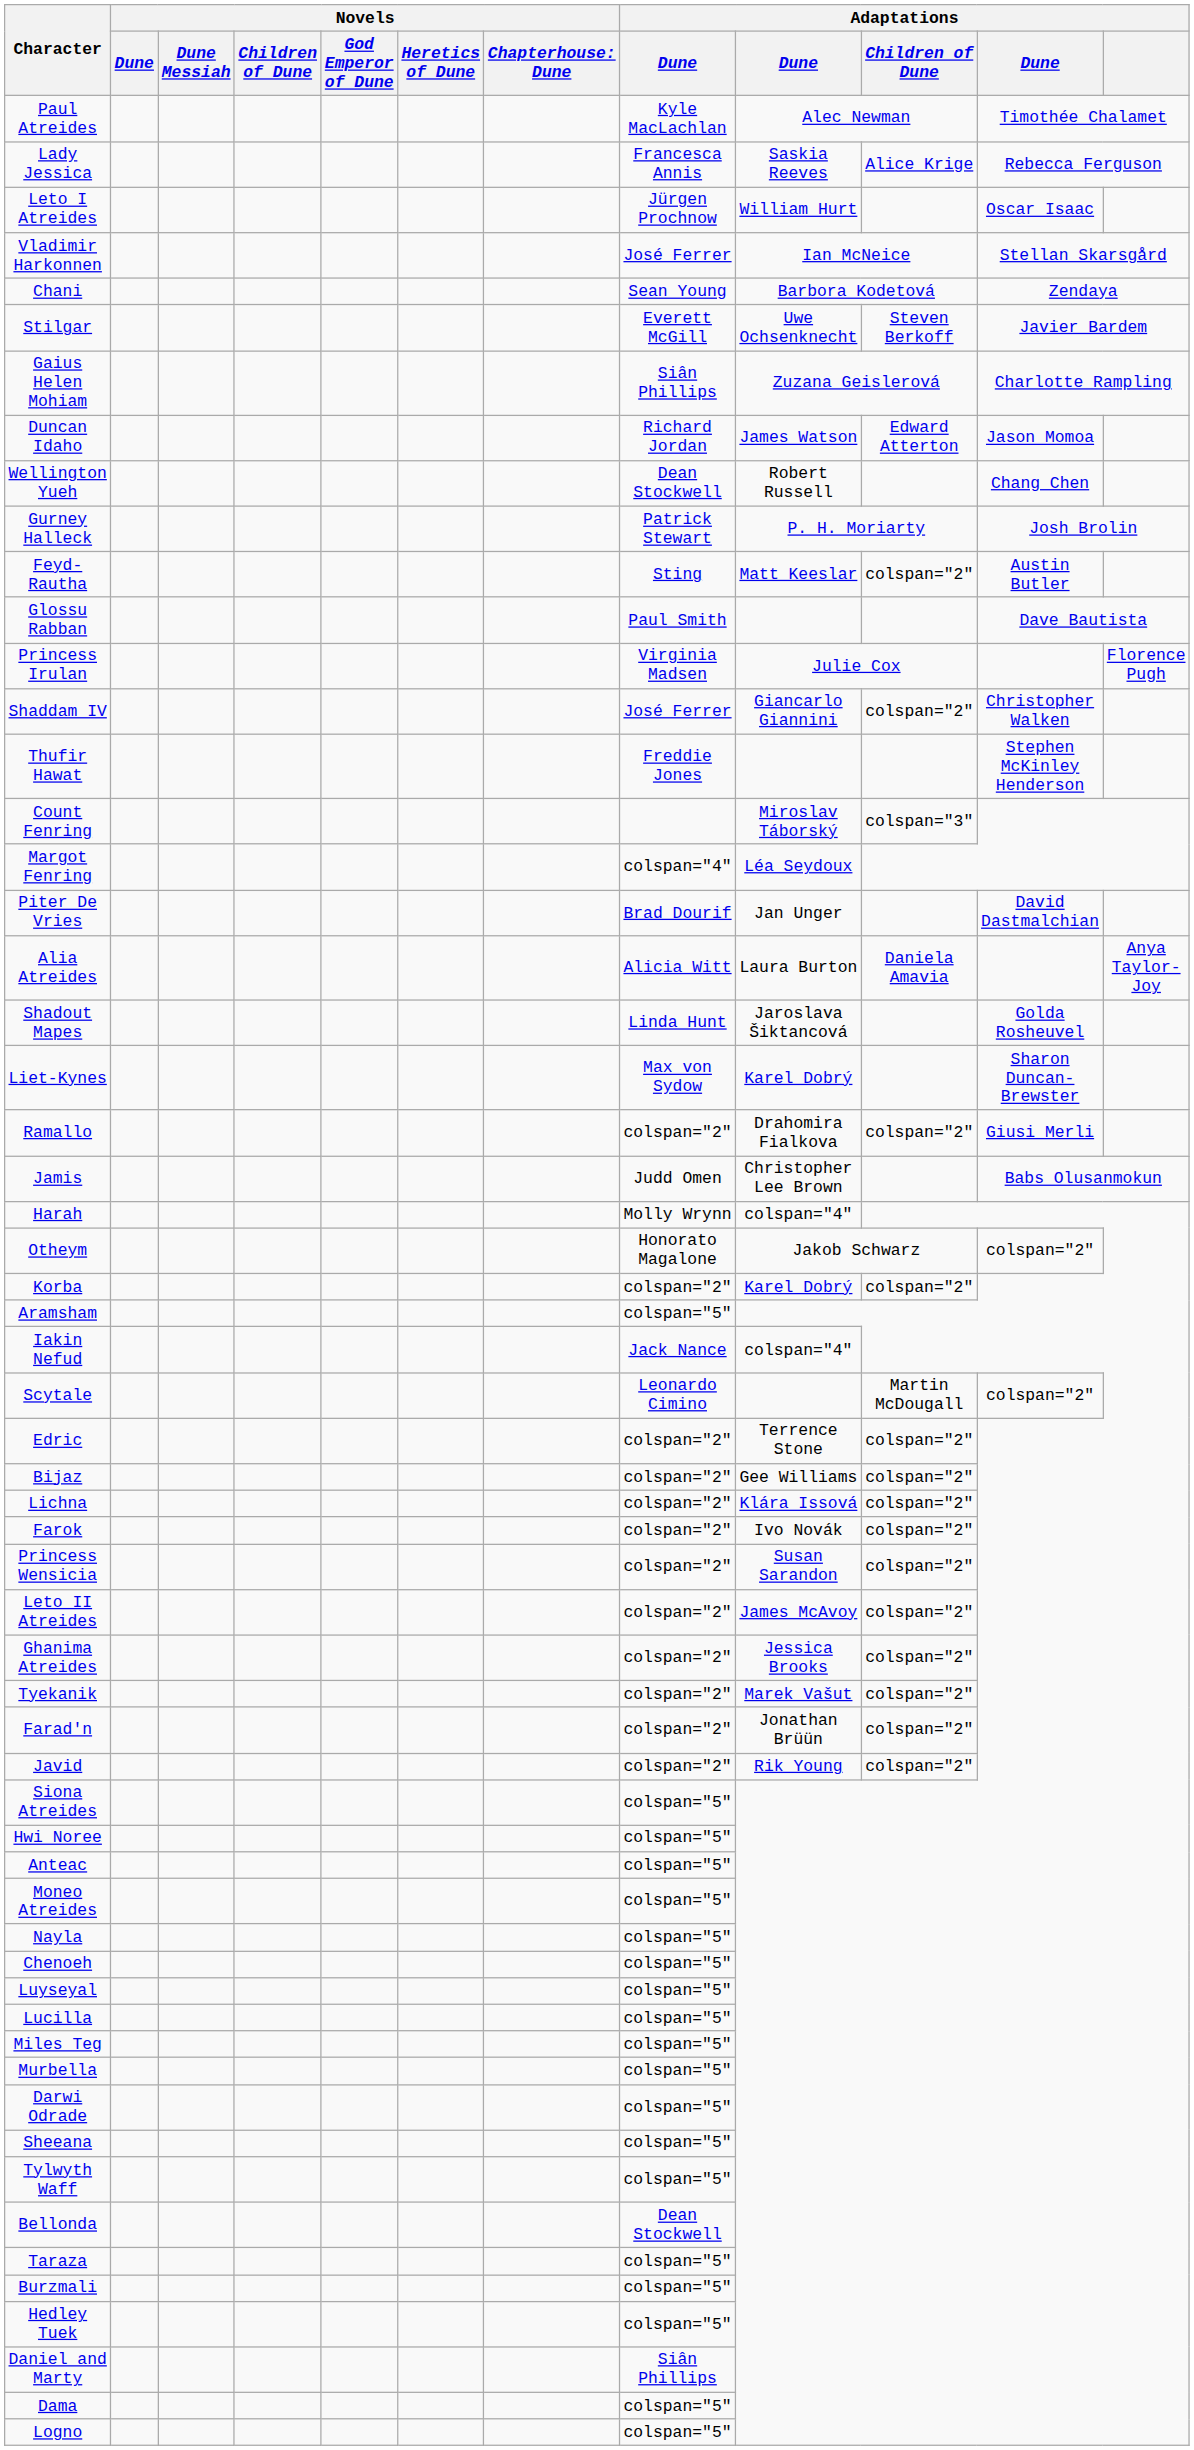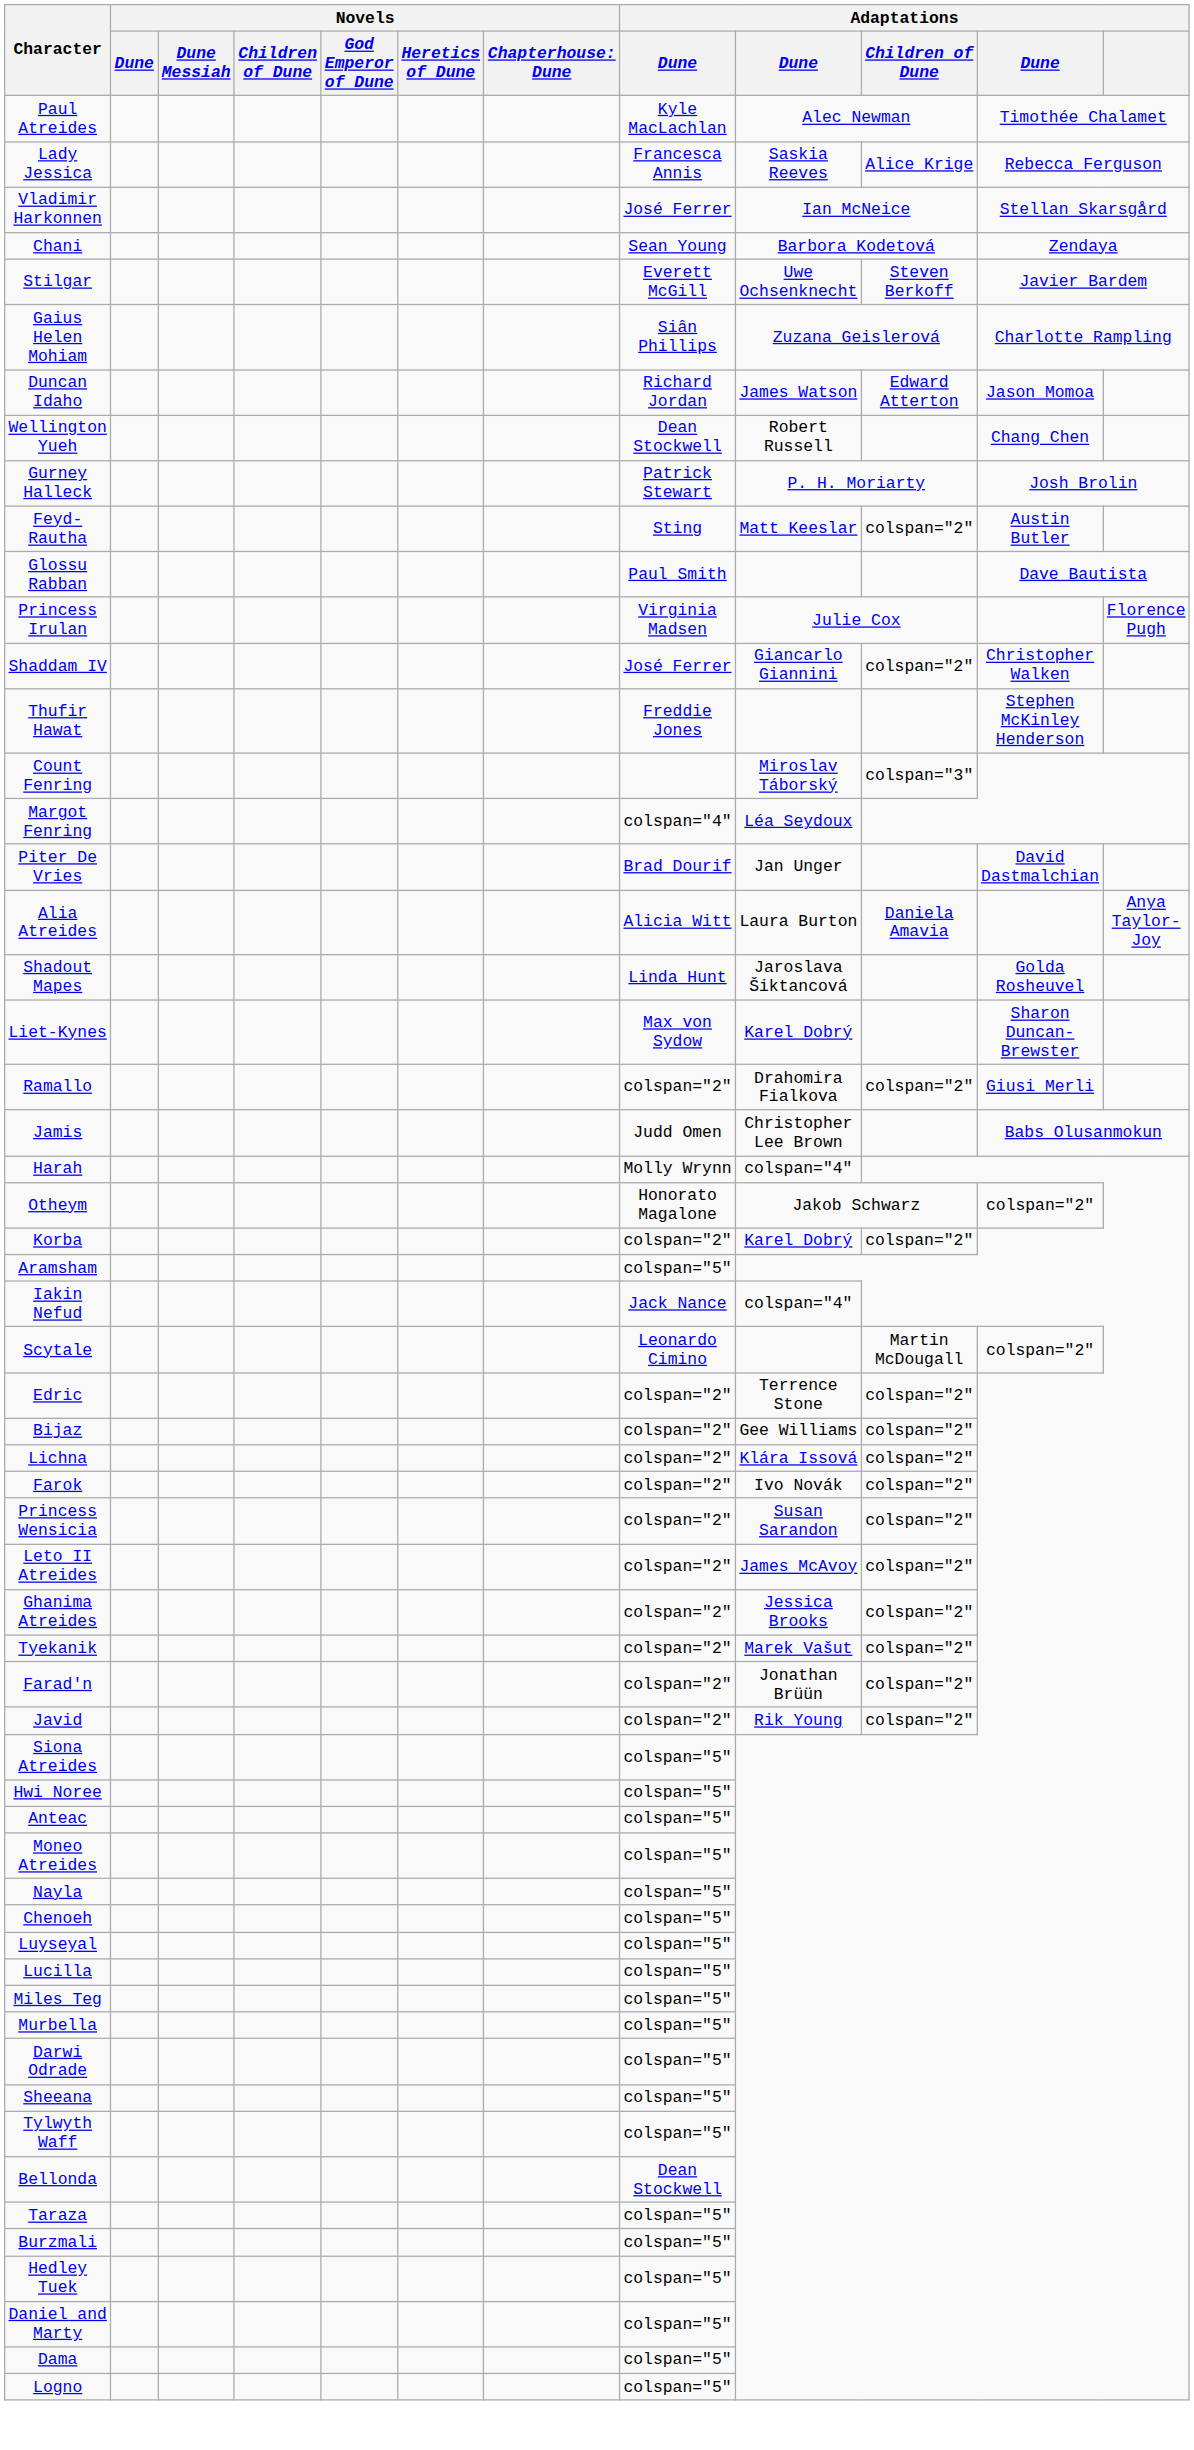- row: (58, 210)
(678, 2370) Siân Phillips -> (678, 2324) colspan="5"
